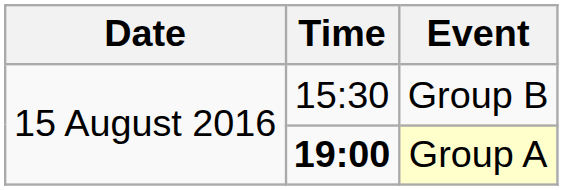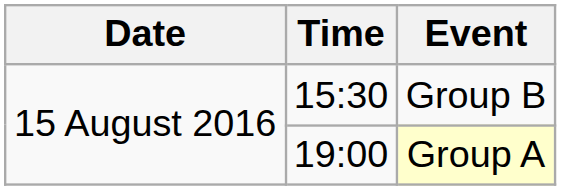(342, 154) bold -> (341, 154) normal
